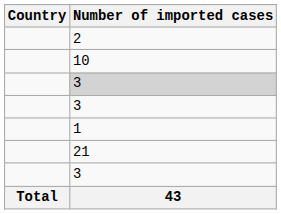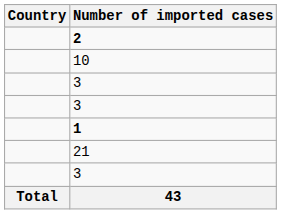(77, 39) normal -> (77, 39) bold
(77, 84) lightgrey background -> (77, 84) no background
(77, 129) normal -> (77, 129) bold
